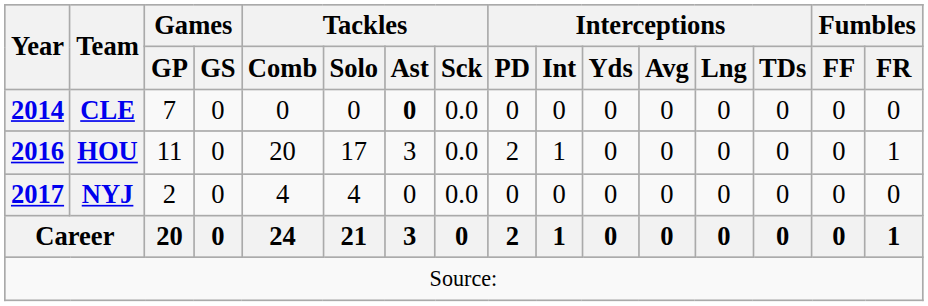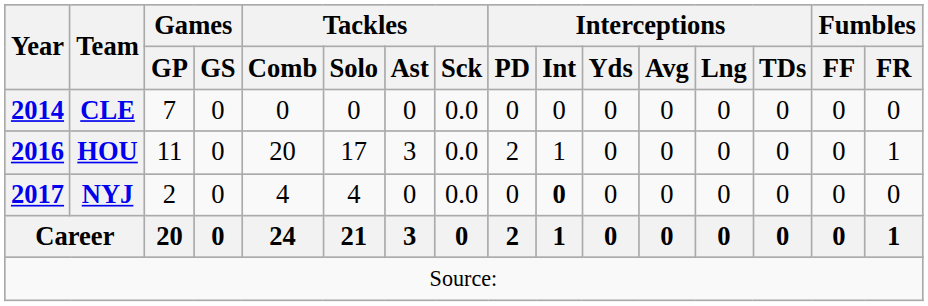(410, 109) bold -> (410, 109) normal
(559, 194) normal -> (559, 194) bold
